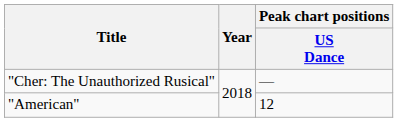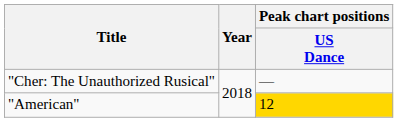(266, 104) no background -> (266, 104) gold background
